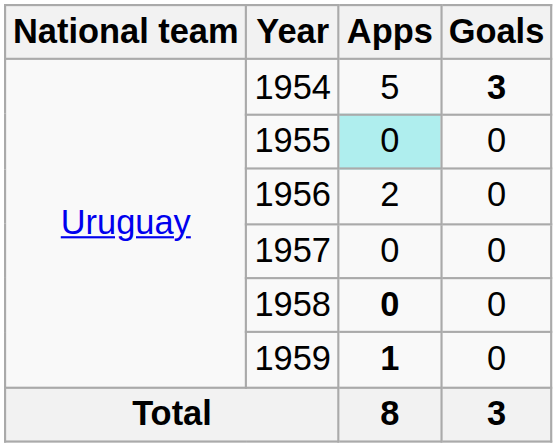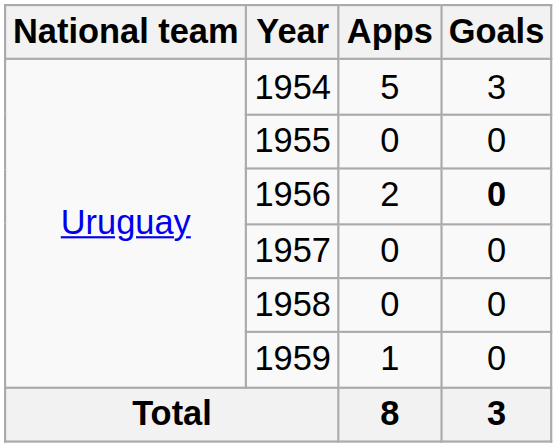(496, 86) bold -> (496, 86) normal
(390, 140) paleturquoise background -> (390, 140) no background
(496, 195) normal -> (496, 195) bold
(390, 304) bold -> (390, 304) normal
(390, 359) bold -> (390, 359) normal
